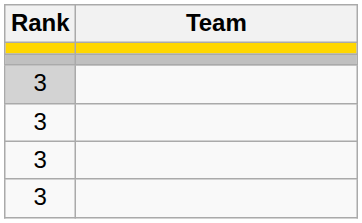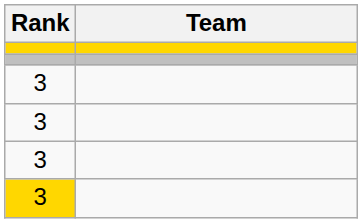(40, 83) lightgrey background -> (40, 83) no background
(40, 197) no background -> (40, 197) gold background
